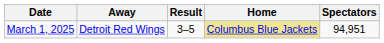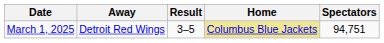(349, 29) 94,951 -> (349, 29) 94,751
